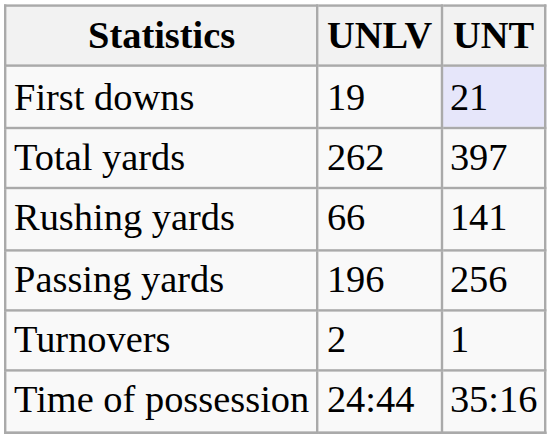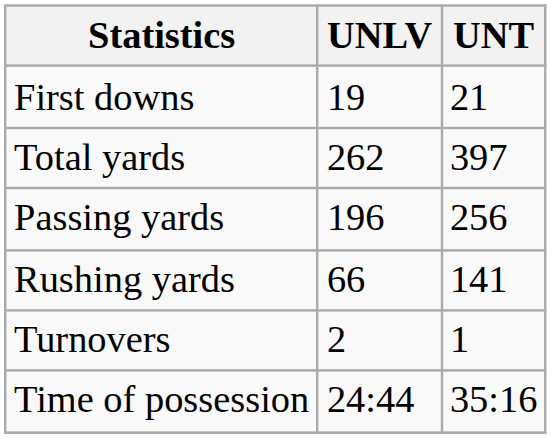(469, 96) lavender background -> (469, 96) no background
rows swapped: (124, 218) <-> (119, 278)
